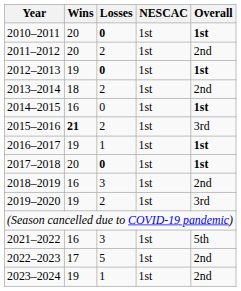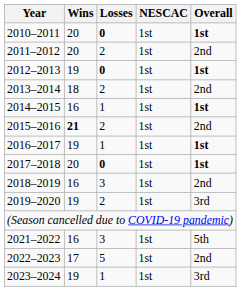(102, 107) 0 -> (102, 107) 1
(202, 126) 3rd -> (203, 126) 2nd
(203, 276) 2nd -> (202, 276) 3rd
